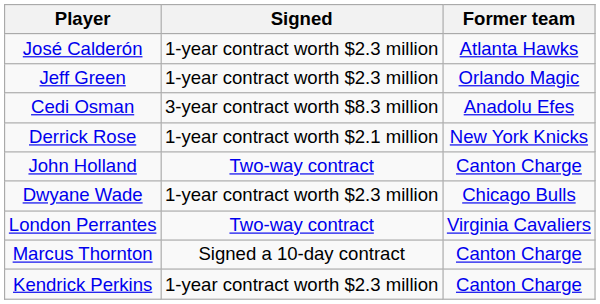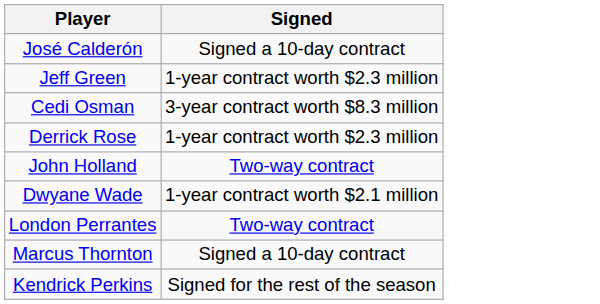- column: (519, 19)
(302, 48) 1-year contract worth $2.3 million -> (302, 48) Signed a 10-day contract
(302, 136) 1-year contract worth $2.1 million -> (302, 136) 1-year contract worth $2.3 million
(302, 195) 1-year contract worth $2.3 million -> (302, 195) 1-year contract worth $2.1 million
(302, 284) 1-year contract worth $2.3 million -> (302, 284) Signed for the rest of the season
